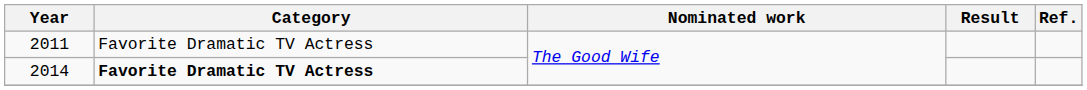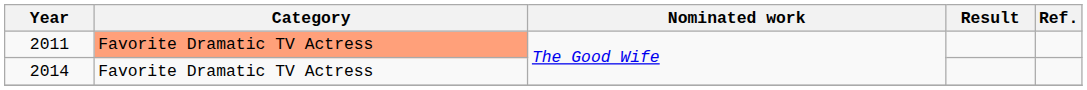(236, 45) no background -> (236, 45) lightsalmon background
(236, 71) bold -> (236, 71) normal
